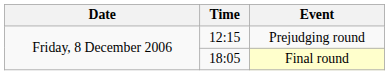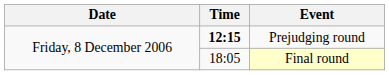(225, 37) normal -> (225, 37) bold
